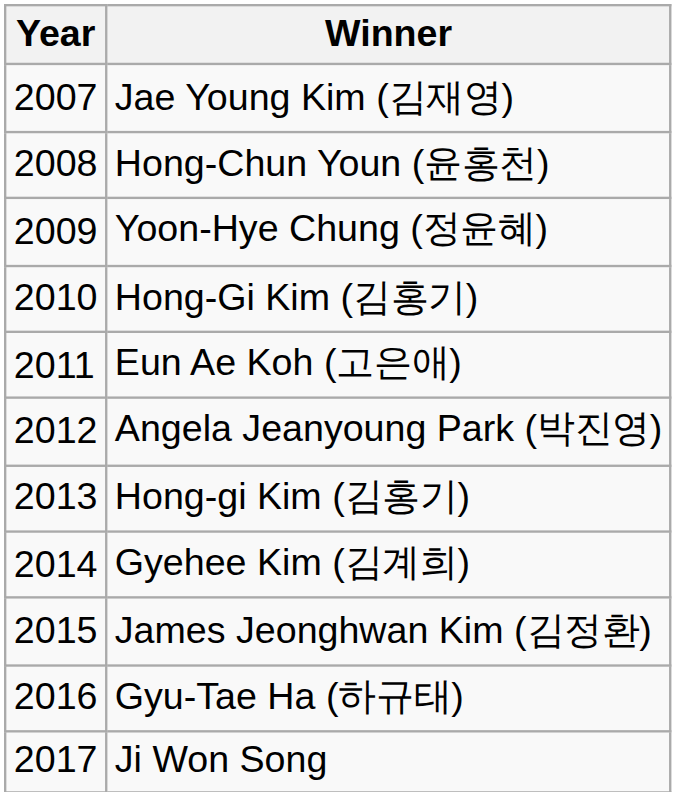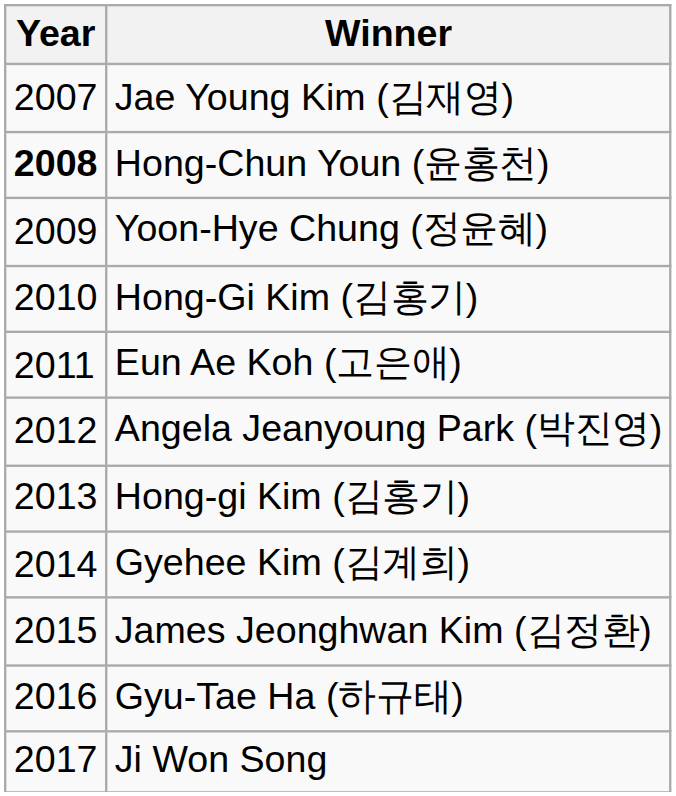(56, 164) normal -> (56, 164) bold
